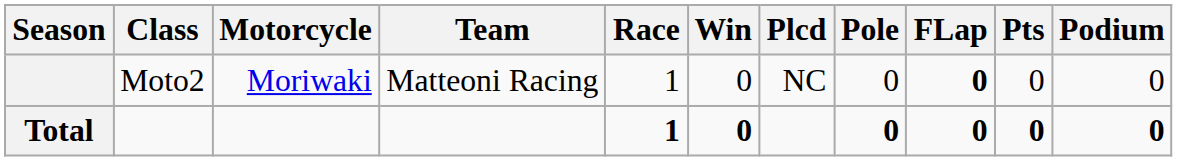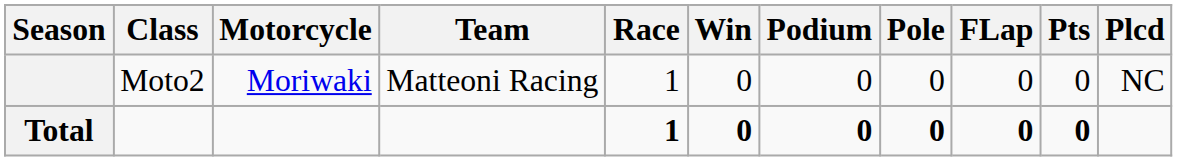columns swapped: (1112, 29) <-> (797, 29)
(980, 79) bold -> (1026, 79) normal
